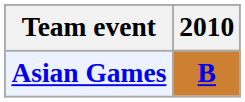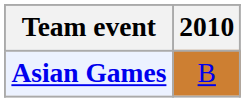(207, 72) bold -> (207, 72) normal
